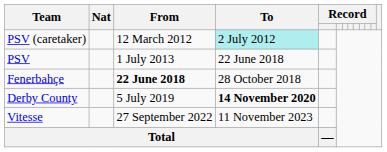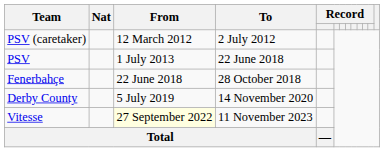(247, 39) paleturquoise background -> (247, 39) no background
(151, 78) bold -> (149, 78) normal
(267, 98) bold -> (266, 98) normal
(164, 117) no background -> (164, 117) lightyellow background
